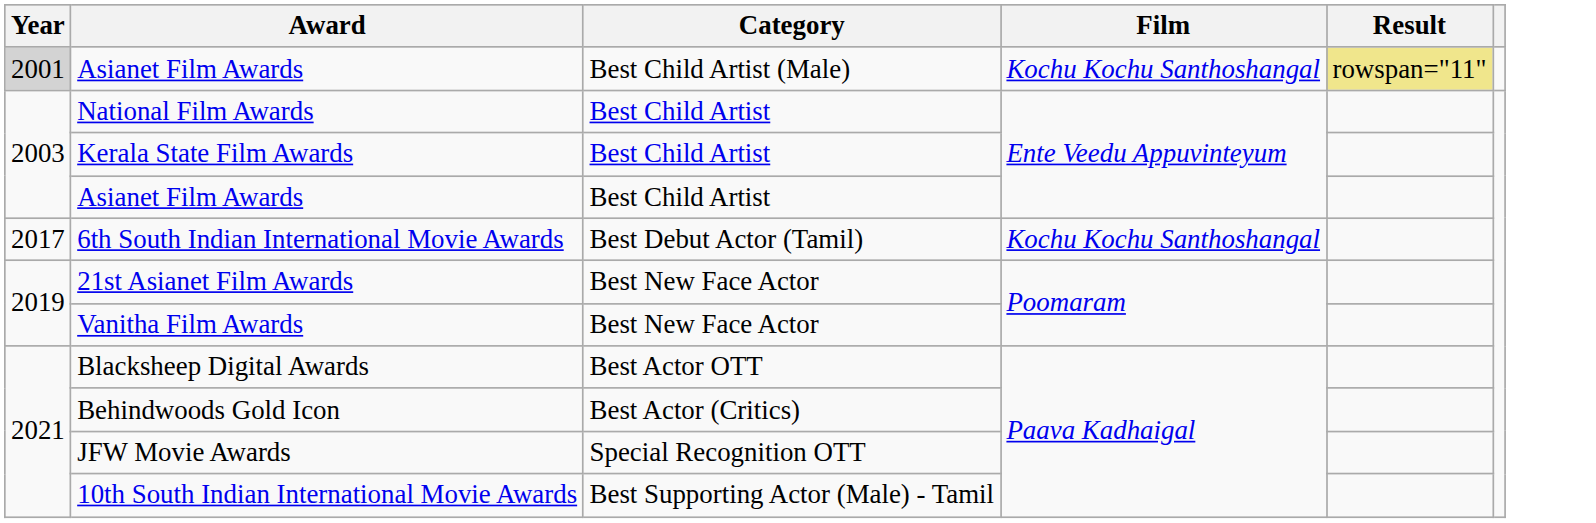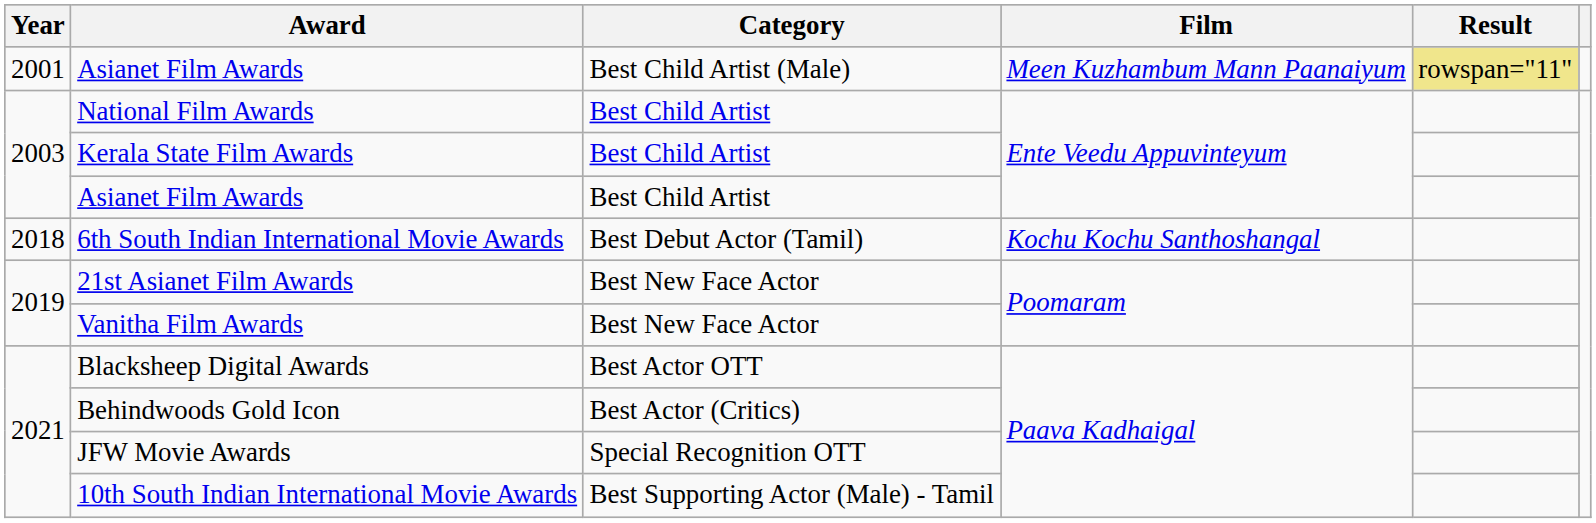(38, 68) lightgrey background -> (38, 68) no background
(1163, 68) Kochu Kochu Santhoshangal -> (1206, 68) Meen Kuzhambum Mann Paanaiyum
(38, 238) 2017 -> (38, 238) 2018
